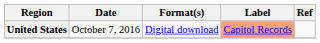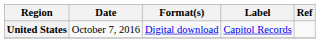(258, 29) lightsalmon background -> (258, 29) no background
